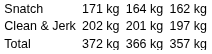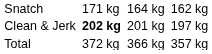(101, 26) normal -> (101, 26) bold
